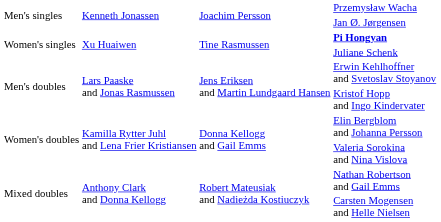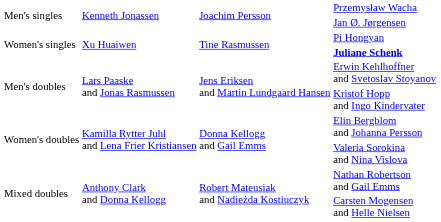(360, 37) bold -> (359, 37) normal
(365, 52) normal -> (368, 52) bold
